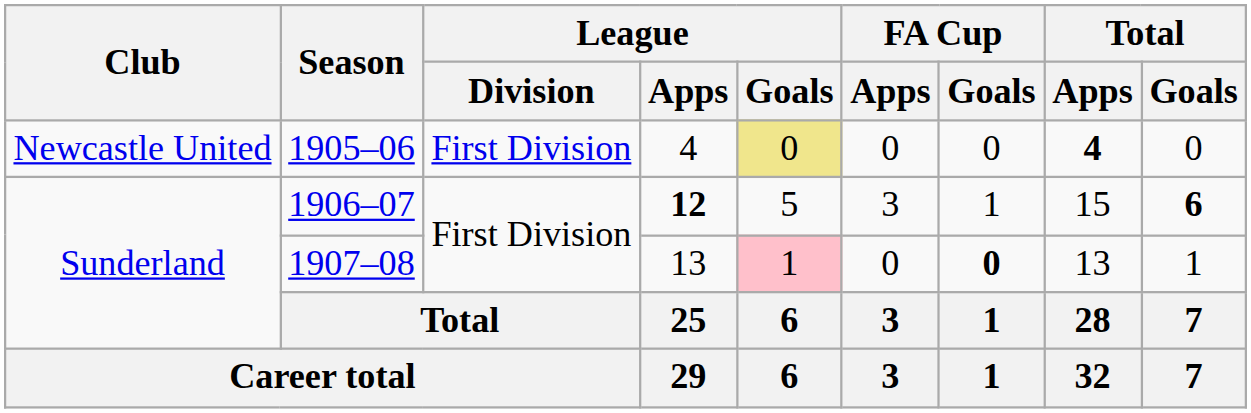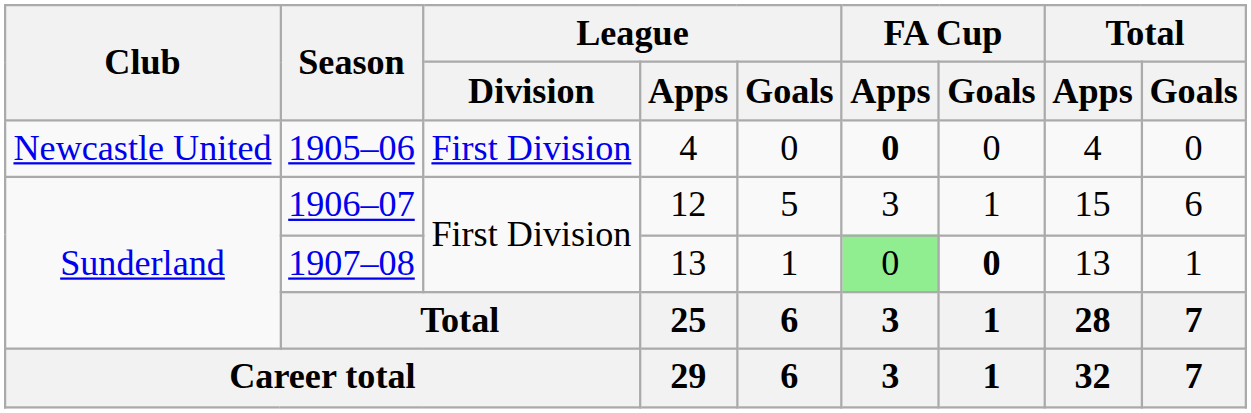(789, 147) khaki background -> (789, 147) no background
(890, 147) normal -> (890, 147) bold
(1093, 147) bold -> (1093, 147) normal
(688, 205) bold -> (688, 205) normal
(1194, 205) bold -> (1194, 205) normal
(789, 262) pink background -> (789, 262) no background
(890, 262) no background -> (890, 262) lightgreen background
